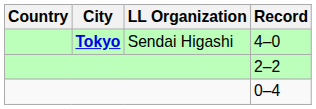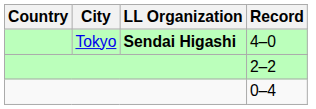(98, 41) bold -> (96, 41) normal
(180, 41) normal -> (180, 41) bold
